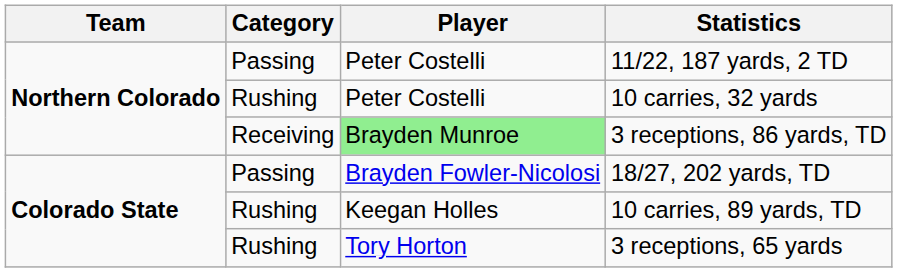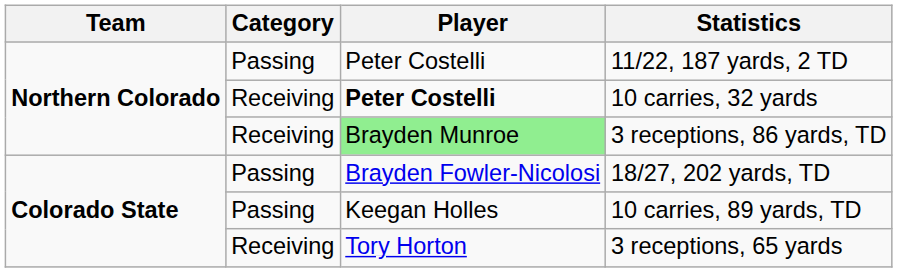(274, 98) Rushing -> (283, 98) Receiving
(415, 98) normal -> (420, 98) bold
(274, 210) Rushing -> (273, 210) Passing
(274, 247) Rushing -> (283, 247) Receiving
